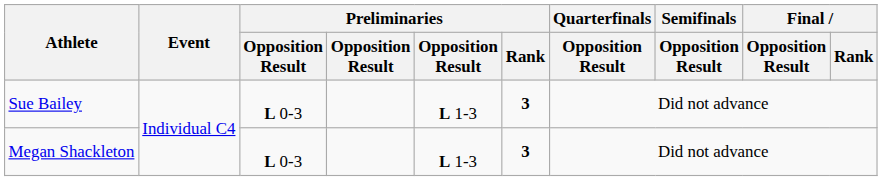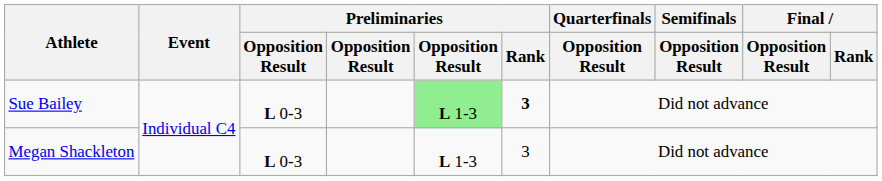(458, 114) no background -> (458, 114) lightgreen background
(525, 152) bold -> (525, 152) normal
